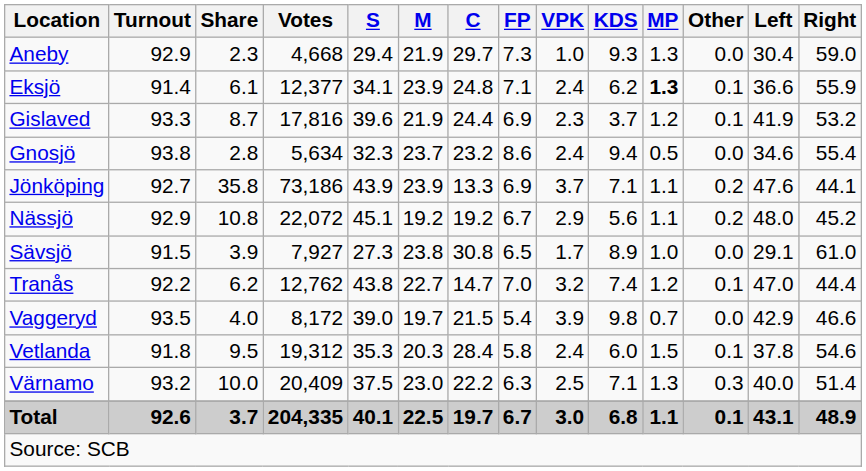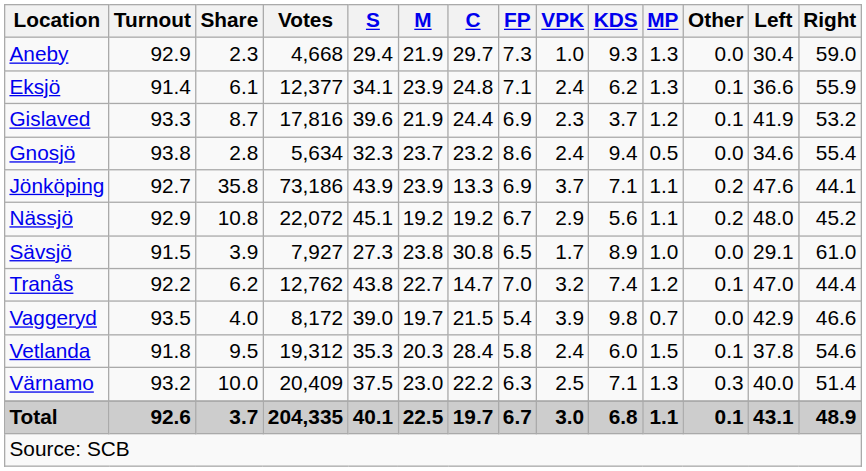(664, 86) bold -> (664, 86) normal
